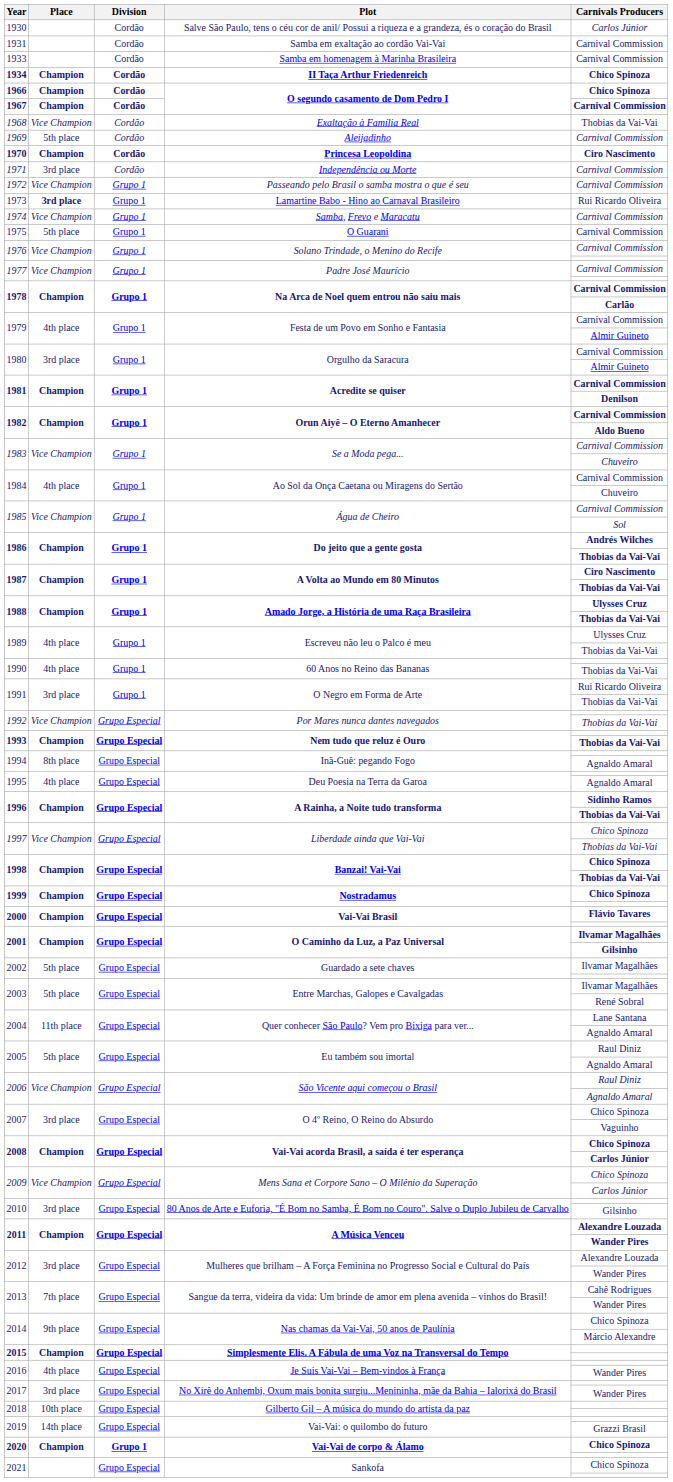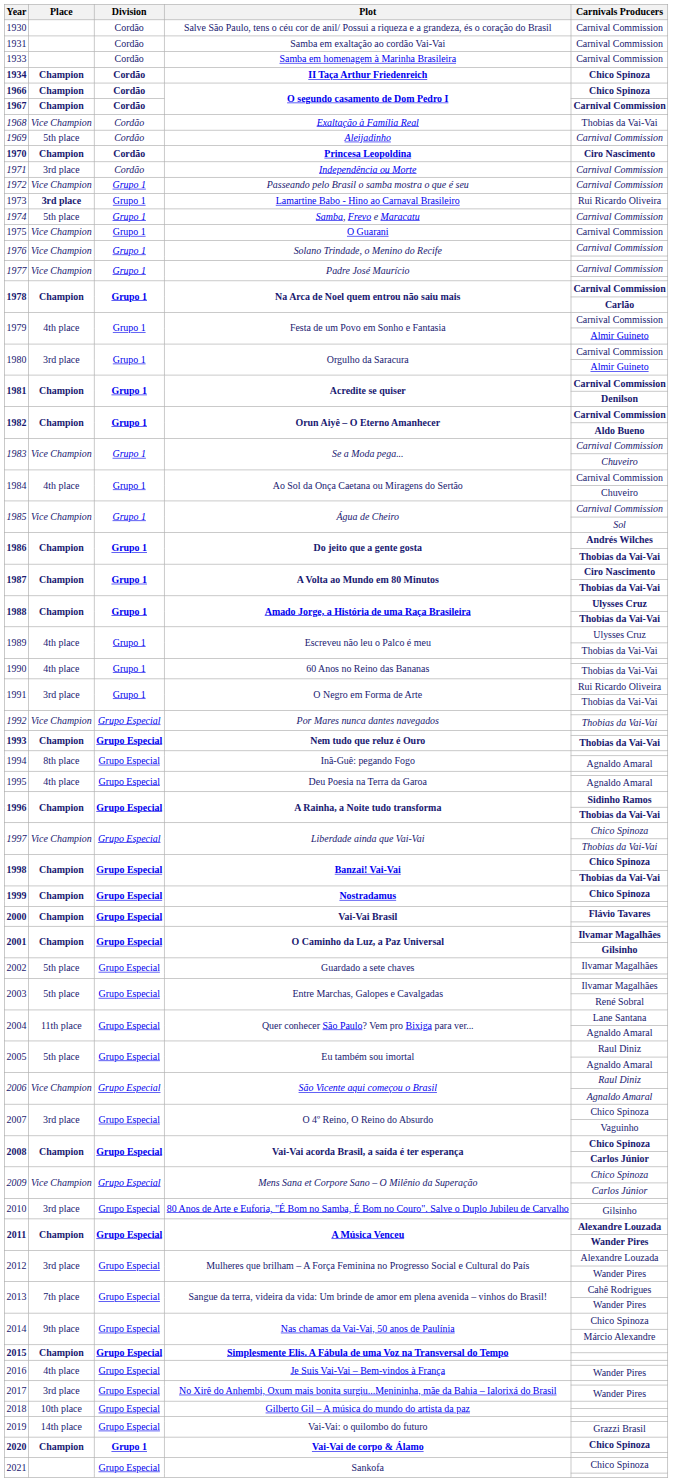(620, 28) Carlos Júnior -> (620, 28) Carnival Commission
(61, 216) Vice Champion -> (61, 216) 5th place
(61, 232) 5th place -> (61, 232) Vice Champion
